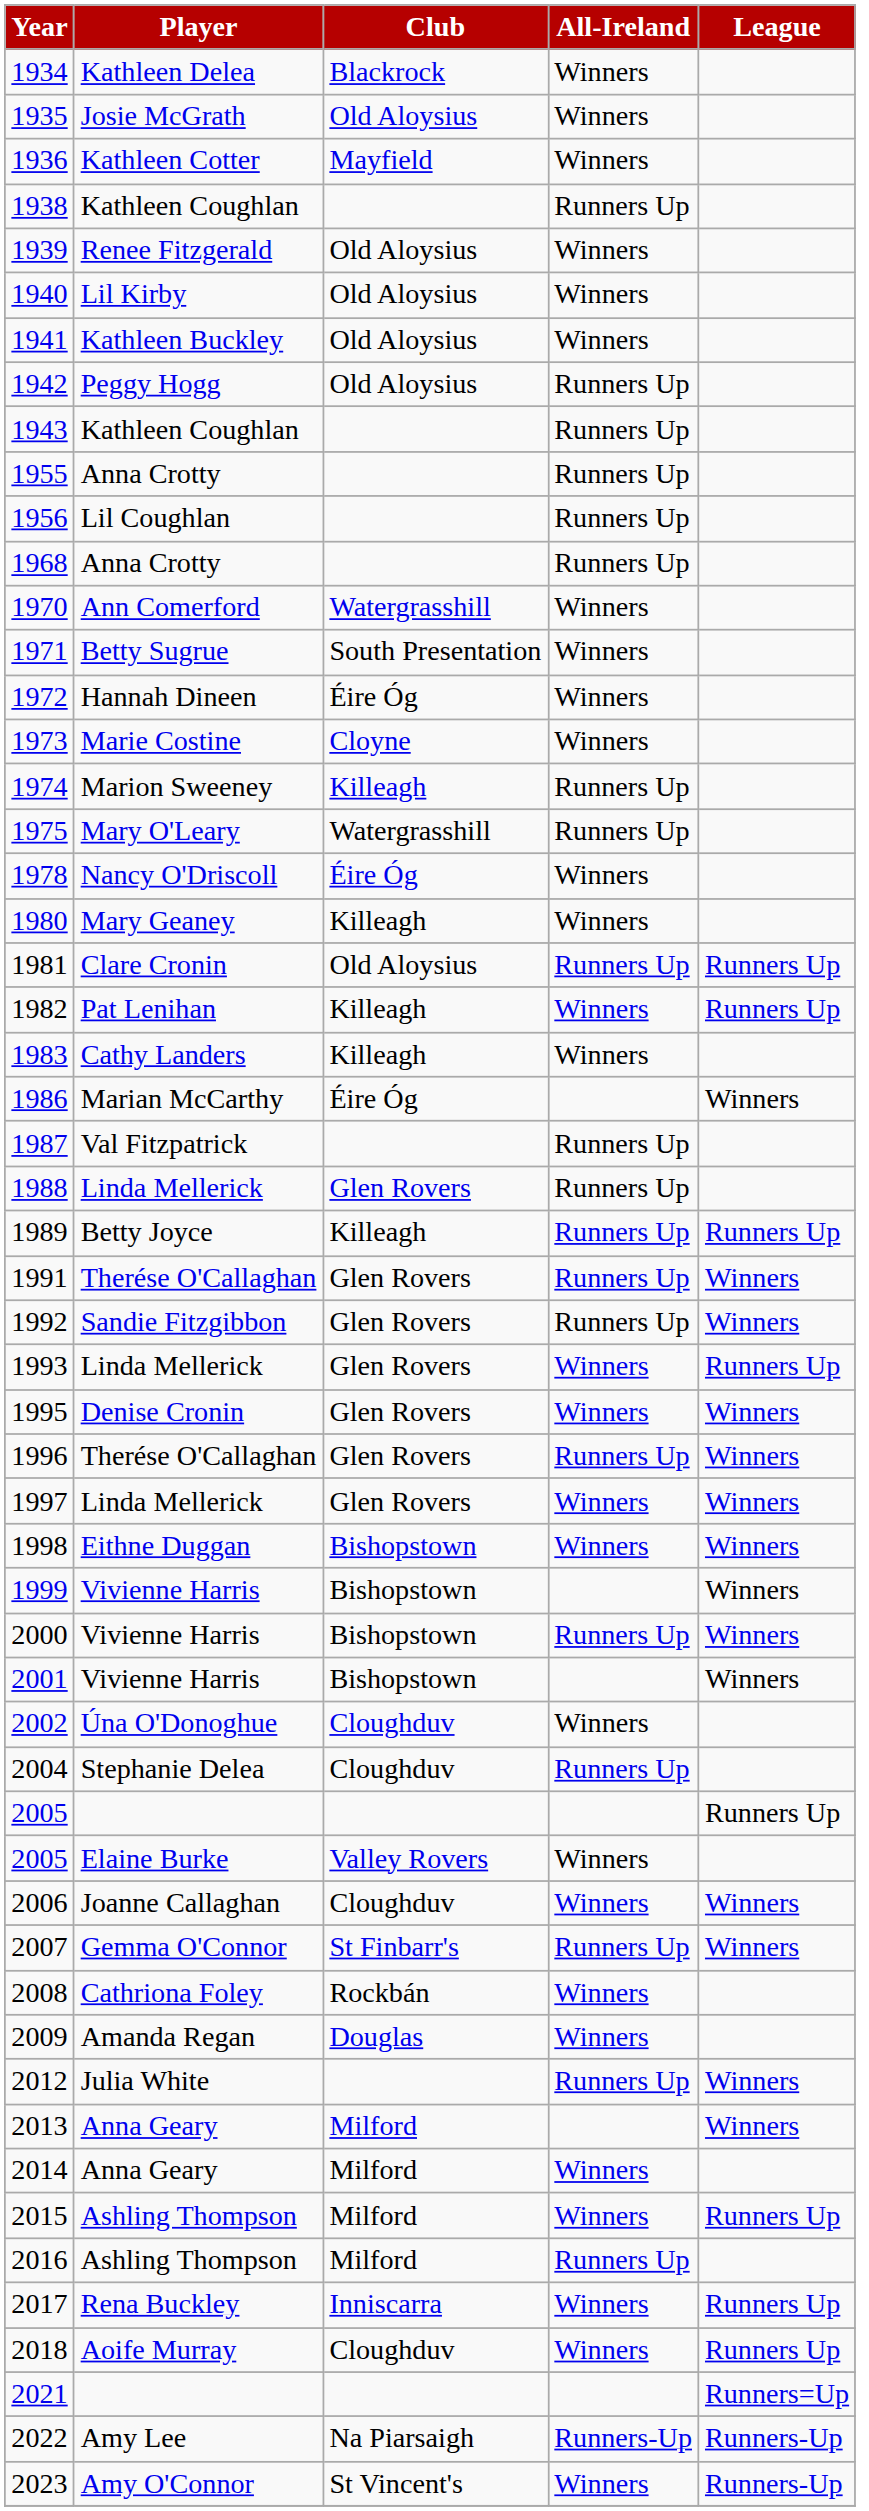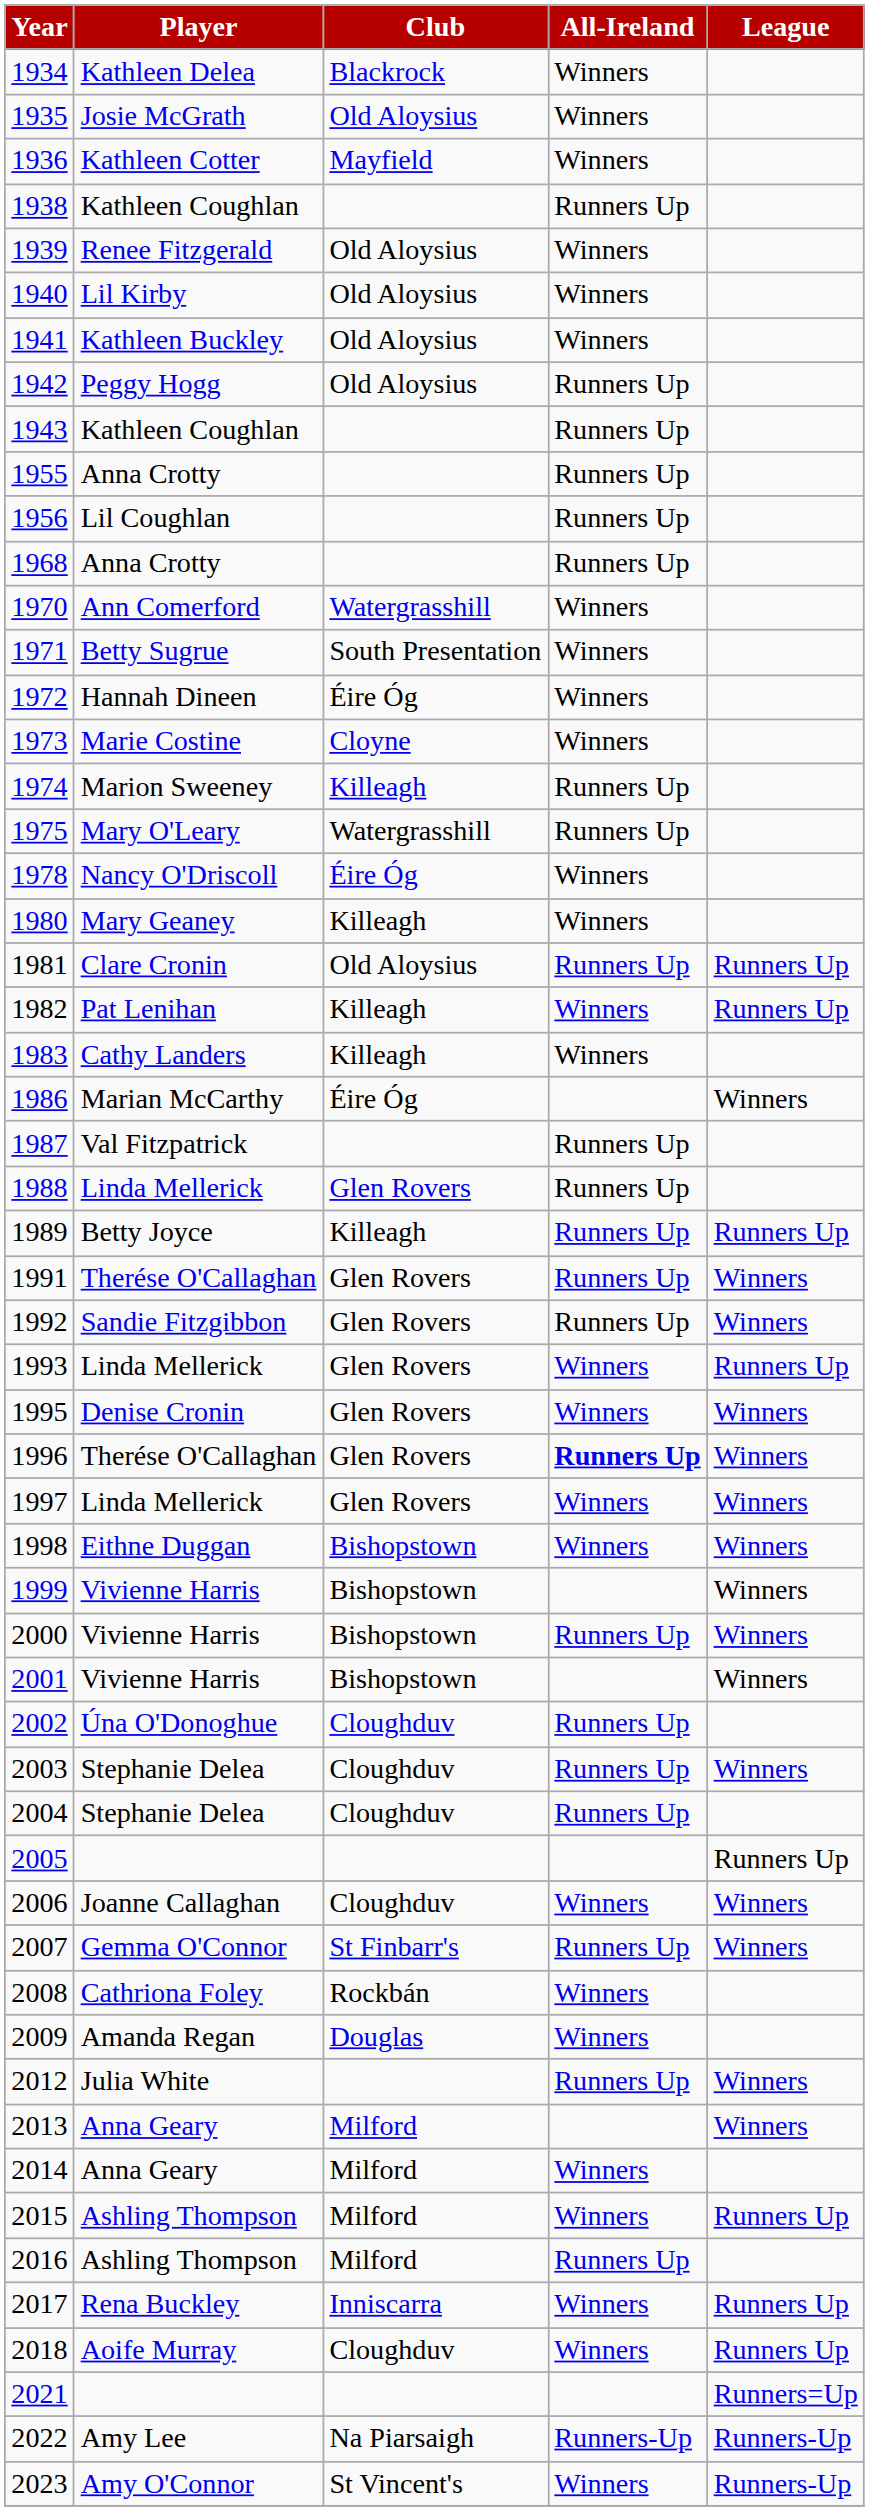(622, 1455) normal -> (627, 1455) bold
(601, 1723) Winners -> (622, 1723) Runners Up
+ row: (40, 1768)
- row: (40, 1857)
